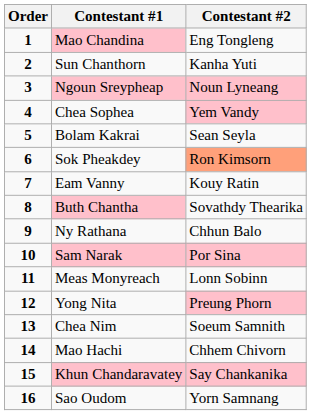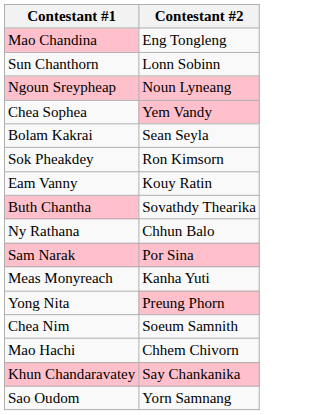- column: (28, 16)
(223, 64) Kanha Yuti -> (181, 64) Lonn Sobinn
(230, 159) lightsalmon background -> (183, 159) no background
(228, 278) Lonn Sobinn -> (176, 278) Kanha Yuti
